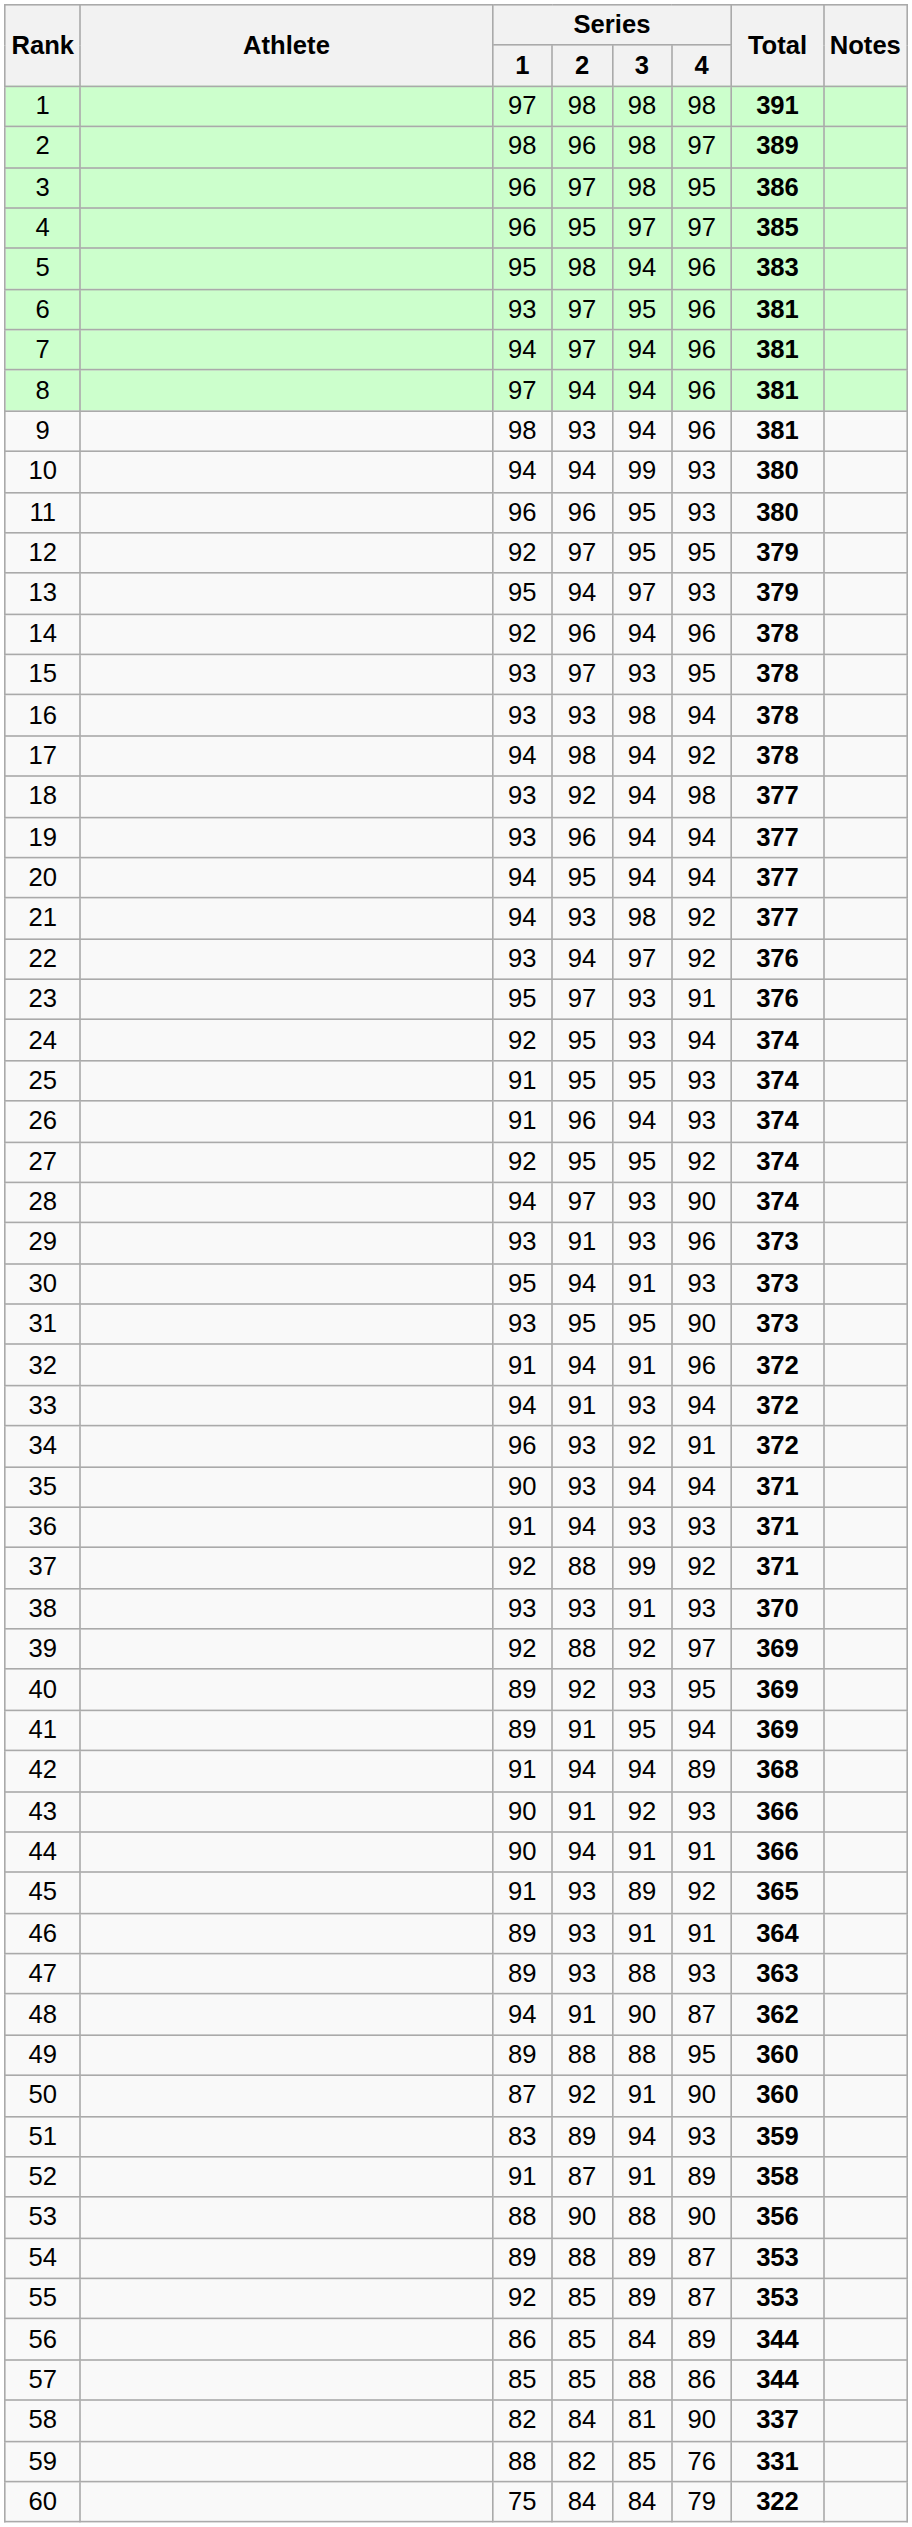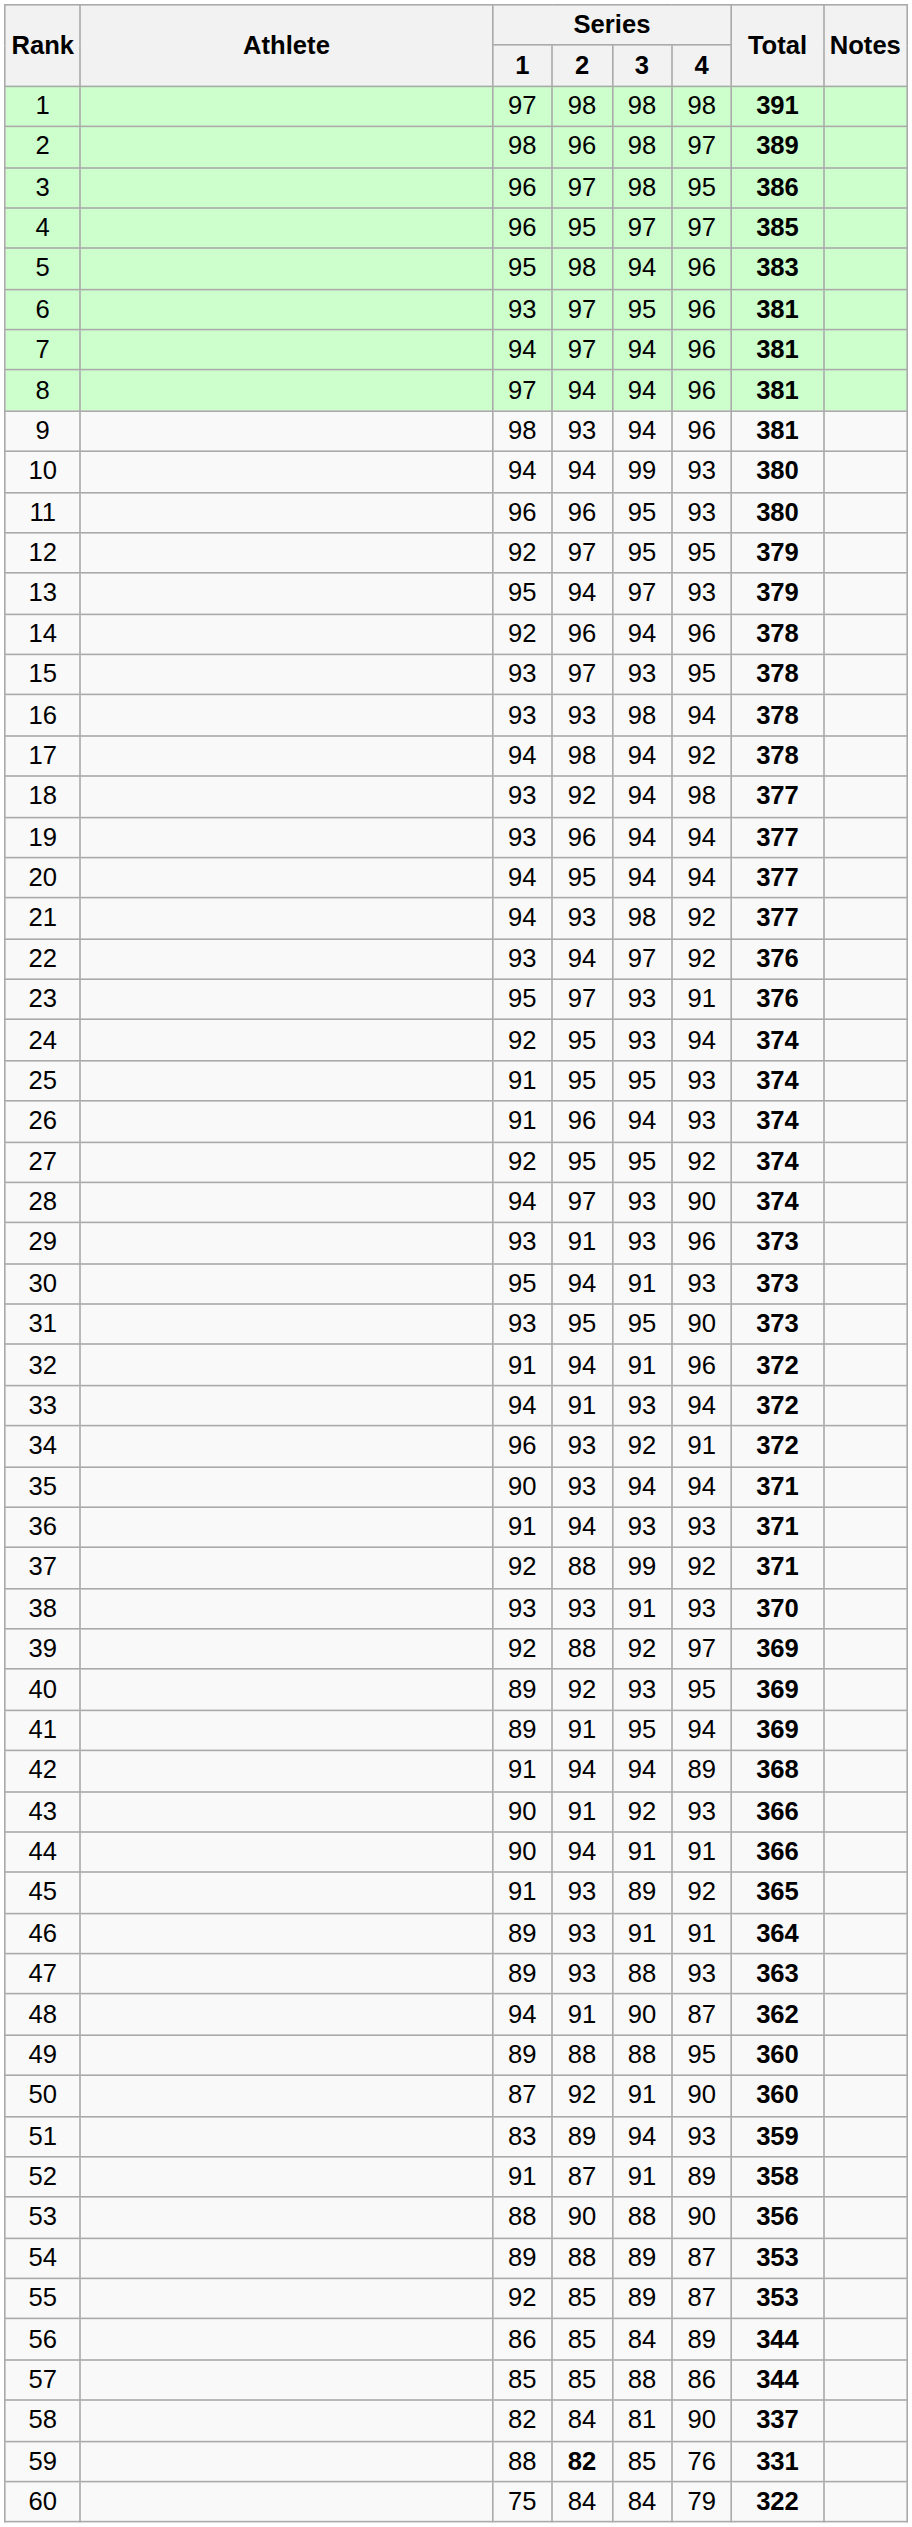(582, 2460) normal -> (582, 2460) bold
